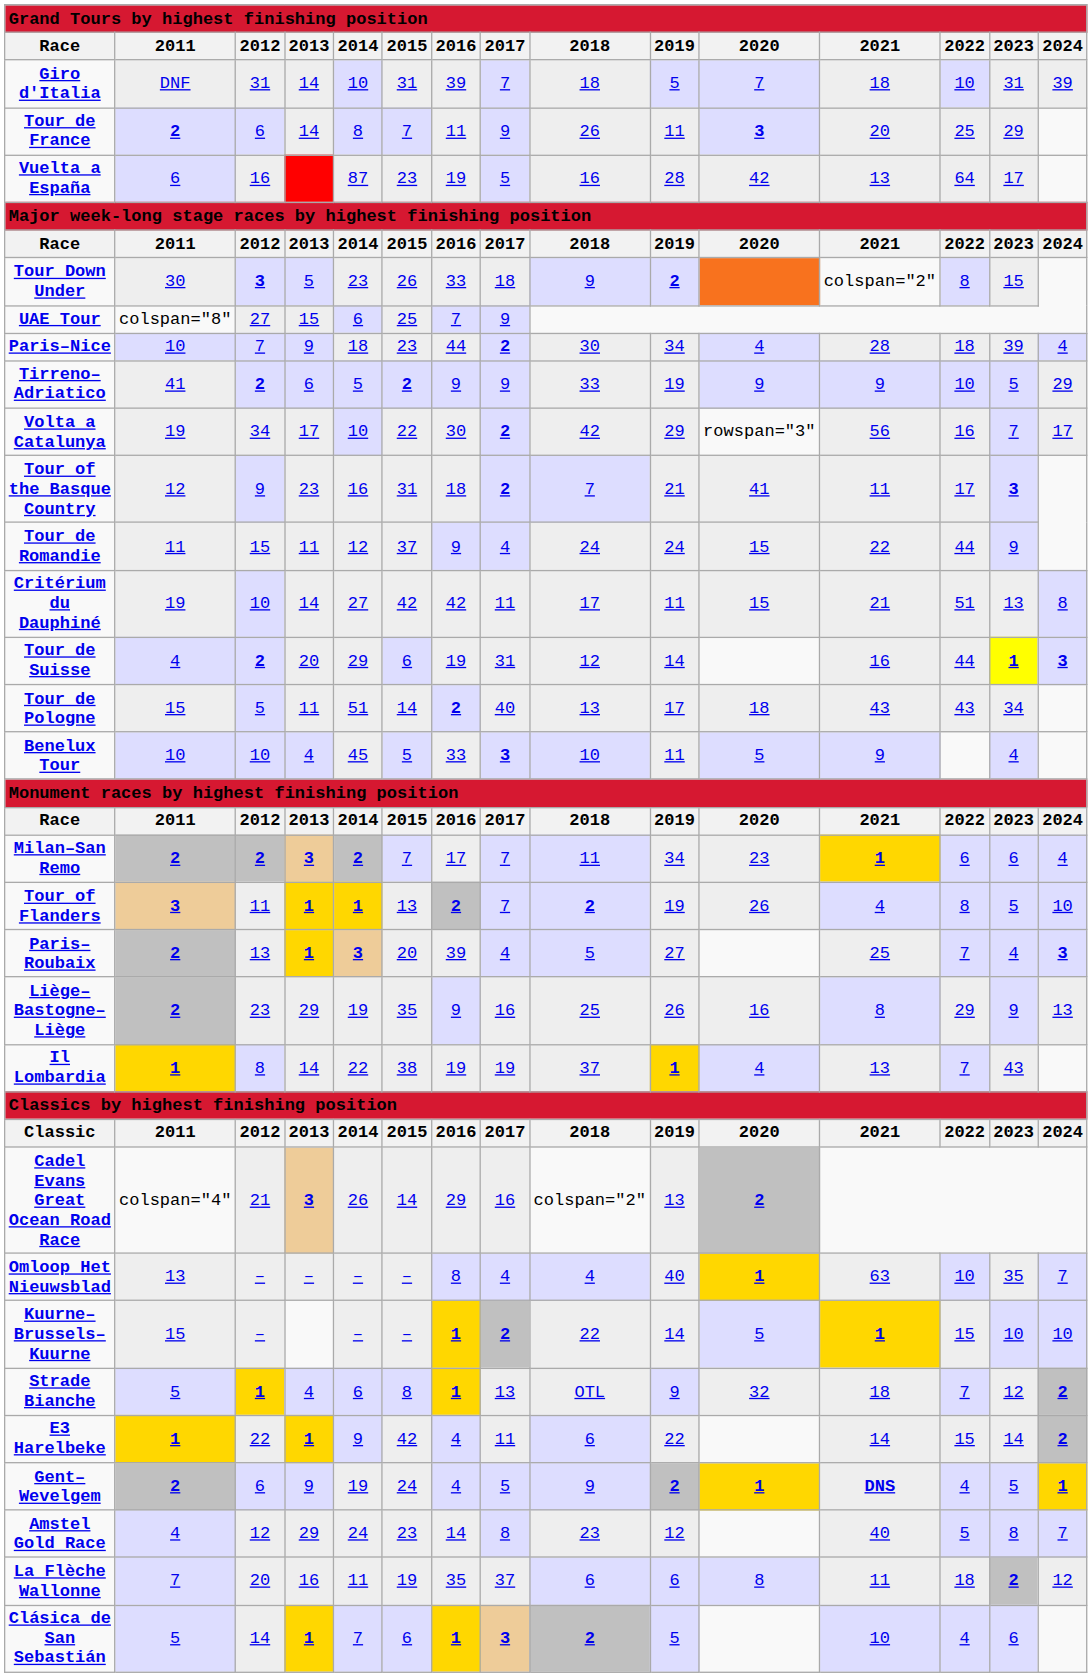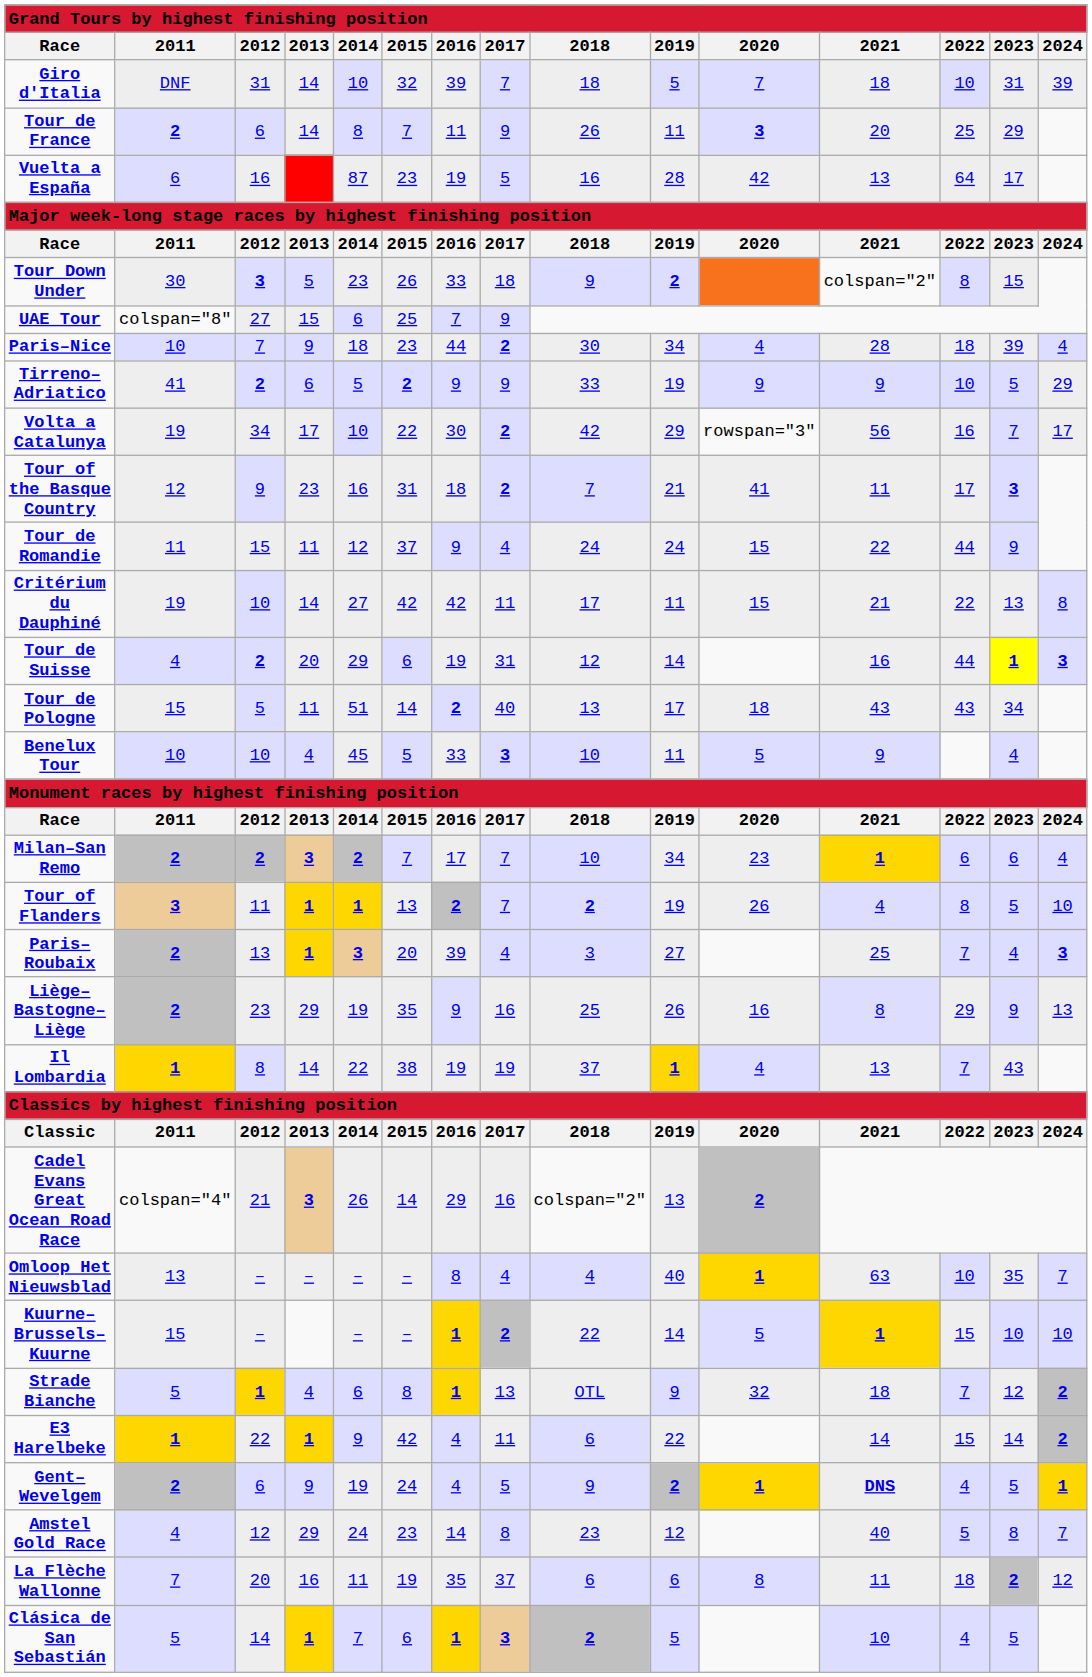(407, 84) 31 -> (407, 84) 32
(965, 604) 51 -> (965, 604) 22
(590, 859) 11 -> (590, 859) 10
(590, 953) 5 -> (590, 953) 3
(1014, 1638) 6 -> (1014, 1638) 5
